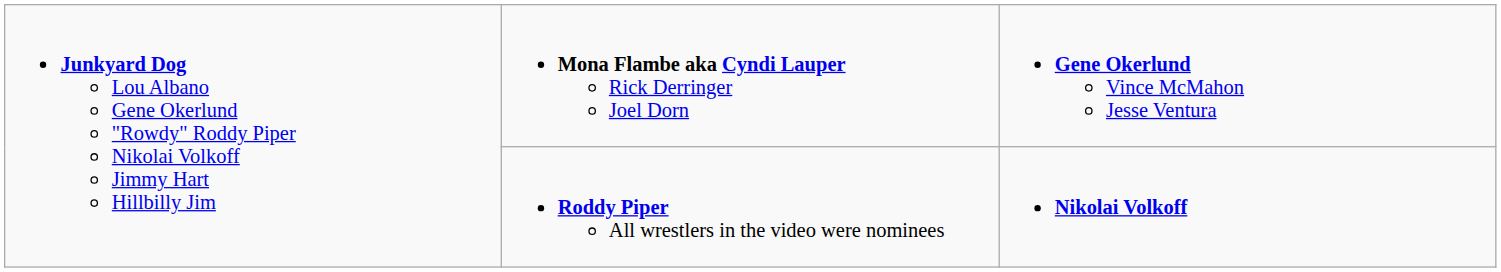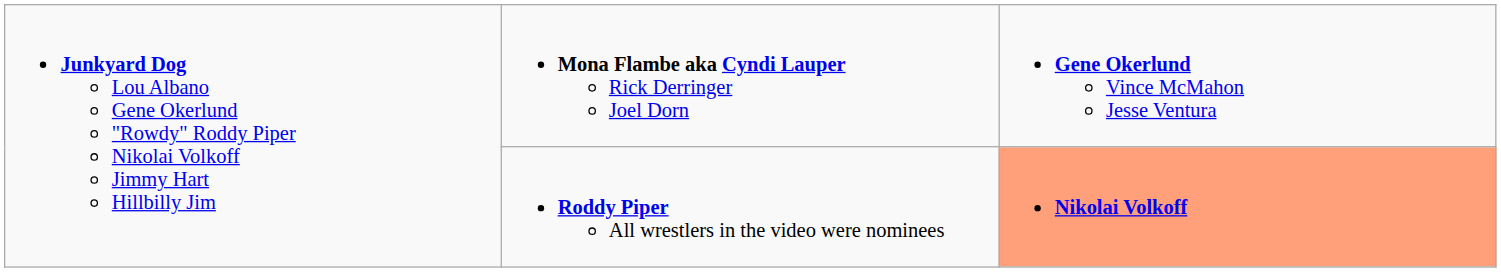(1247, 207) no background -> (1247, 207) lightsalmon background
